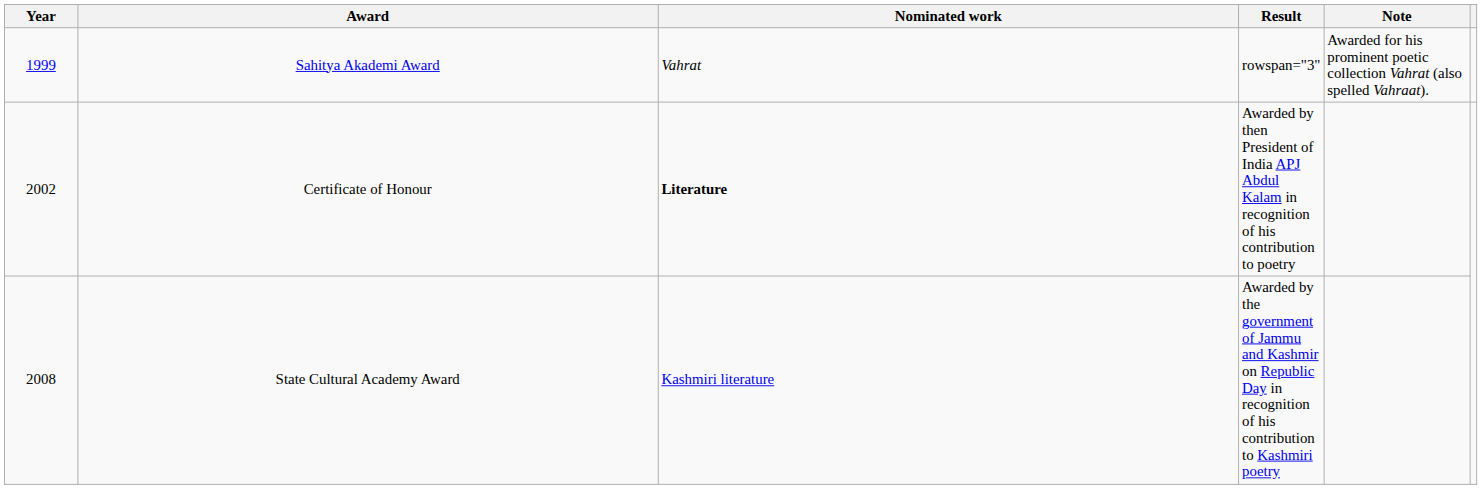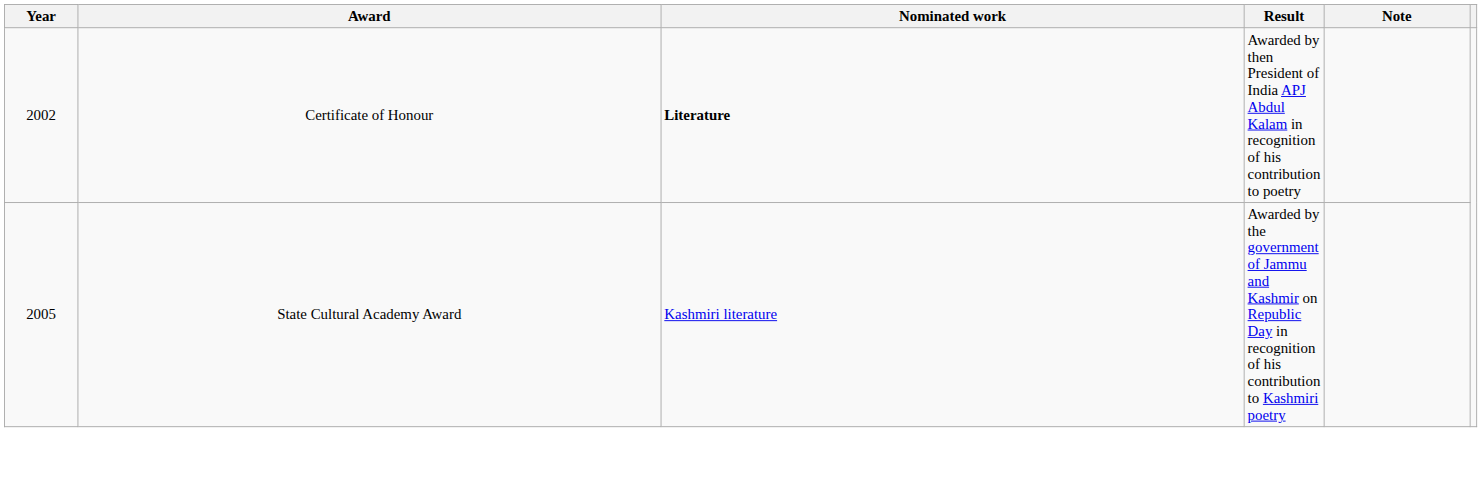- row: (368, 65)
(41, 380) 2008 -> (41, 314) 2005
